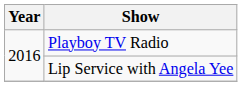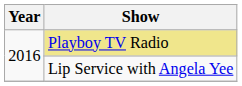(108, 42) no background -> (108, 42) khaki background
